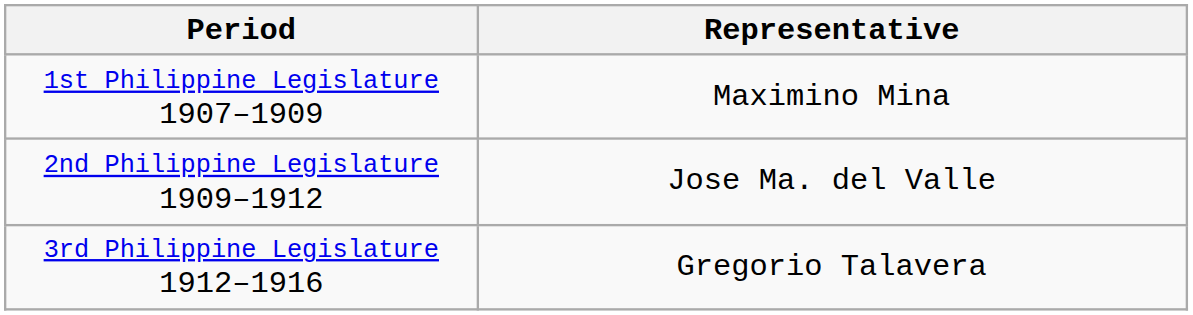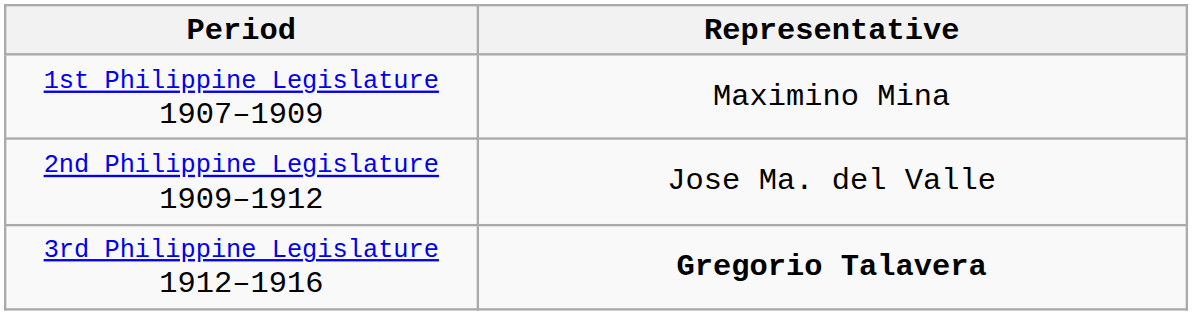(832, 266) normal -> (832, 266) bold
